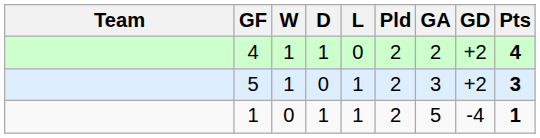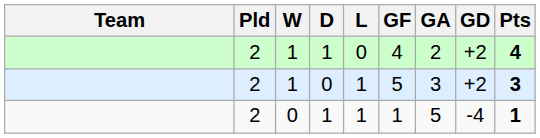columns swapped: (396, 20) <-> (253, 20)
